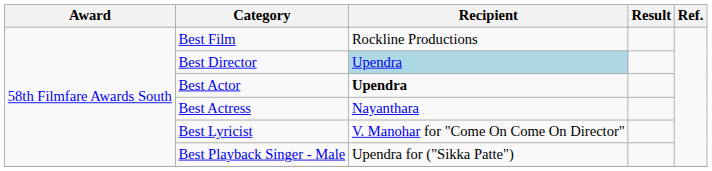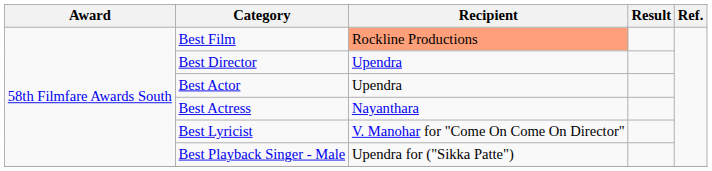(415, 39) no background -> (415, 39) lightsalmon background
(377, 62) lightblue background -> (377, 62) no background
(379, 85) bold -> (377, 85) normal
